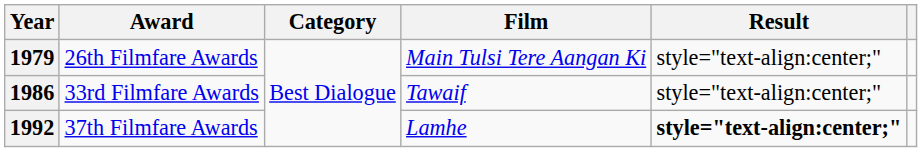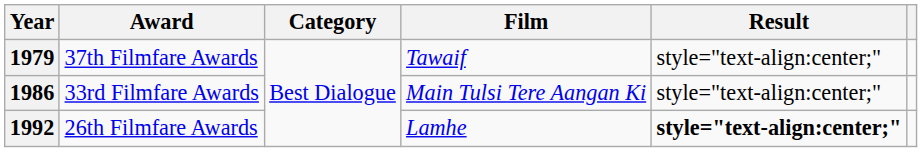(161, 57) 26th Filmfare Awards -> (161, 57) 37th Filmfare Awards
(526, 57) Main Tulsi Tere Aangan Ki -> (436, 57) Tawaif
(436, 92) Tawaif -> (526, 92) Main Tulsi Tere Aangan Ki
(161, 127) 37th Filmfare Awards -> (161, 127) 26th Filmfare Awards
